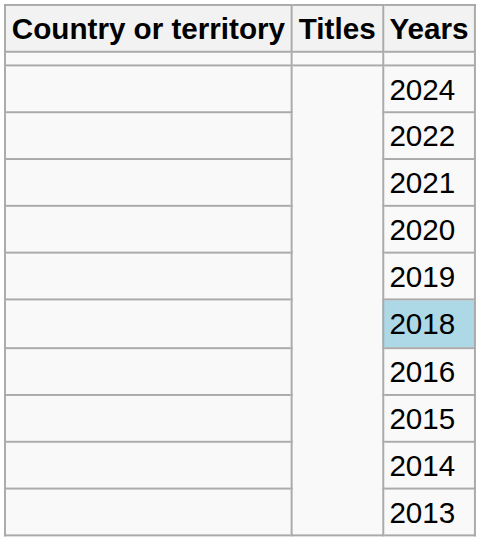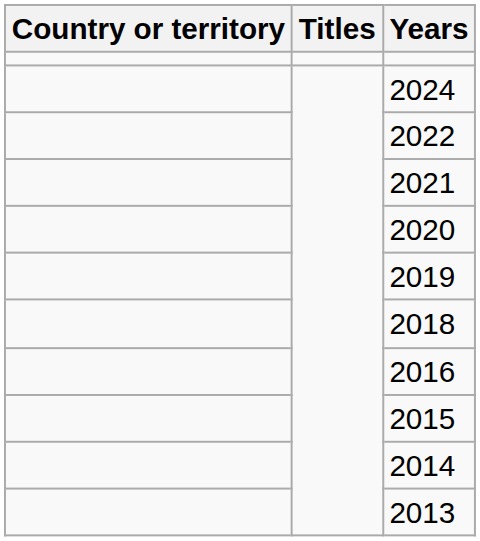(422, 324) lightblue background -> (422, 324) no background
